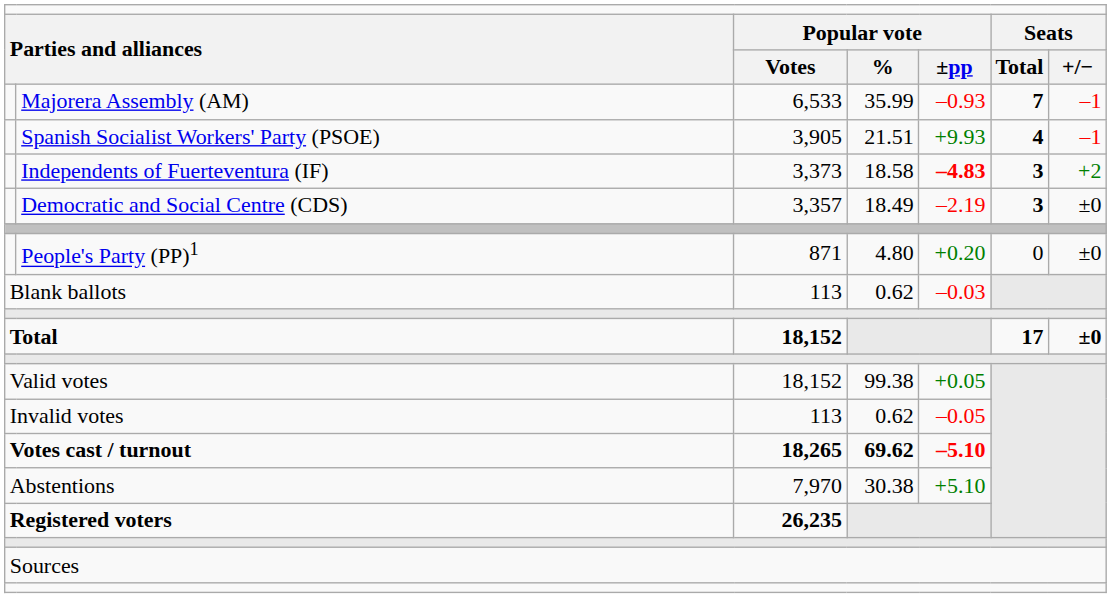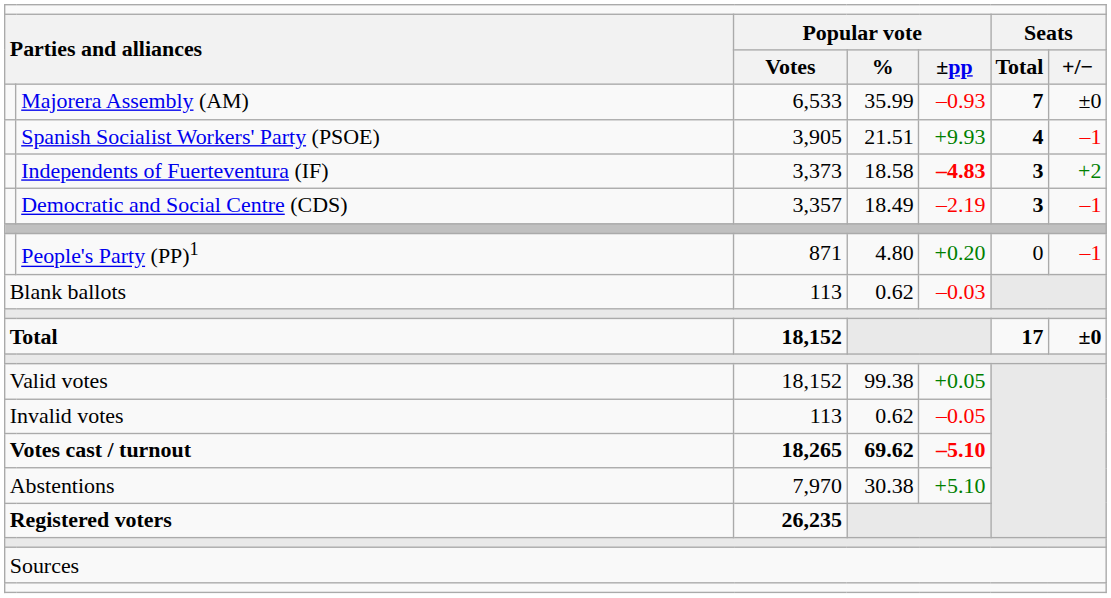(1090, 101) –1 -> (1090, 101) ±0
(1090, 205) ±0 -> (1090, 205) –1
(1090, 253) ±0 -> (1090, 253) –1
